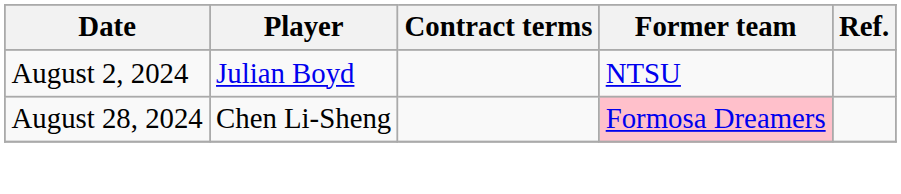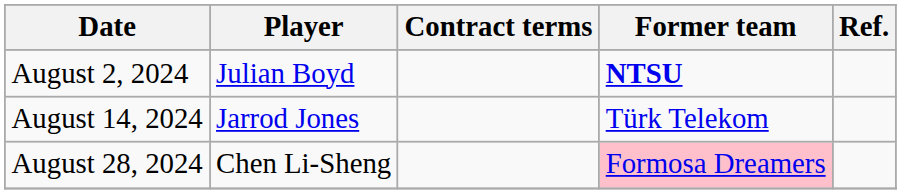(643, 73) normal -> (644, 73) bold
+ row: (107, 118)
